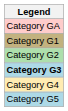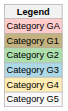(34, 70) bold -> (33, 70) normal
(33, 99) lightblue background -> (33, 99) no background
